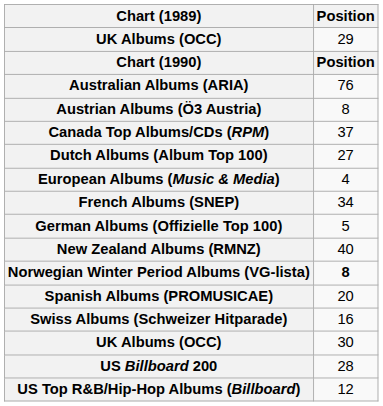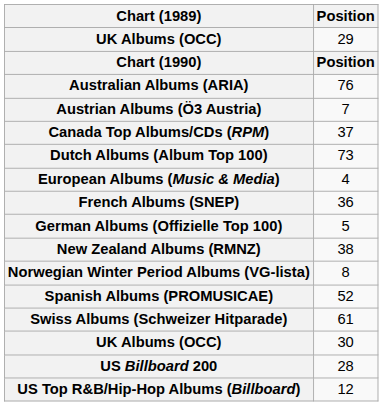(346, 109) 8 -> (346, 109) 7
(346, 156) 27 -> (346, 156) 73
(346, 202) 34 -> (346, 202) 36
(346, 249) 40 -> (346, 249) 38
(346, 272) bold -> (346, 272) normal
(346, 296) 20 -> (346, 296) 52
(346, 319) 16 -> (346, 319) 61
